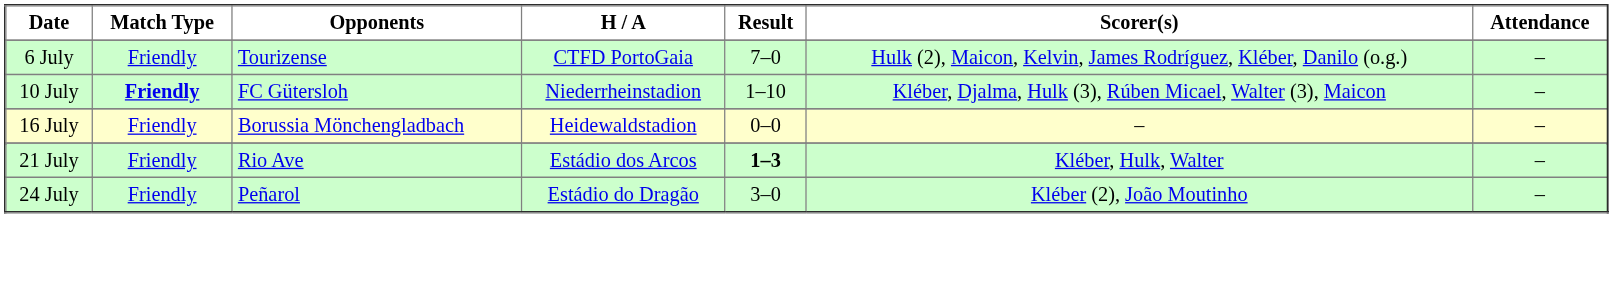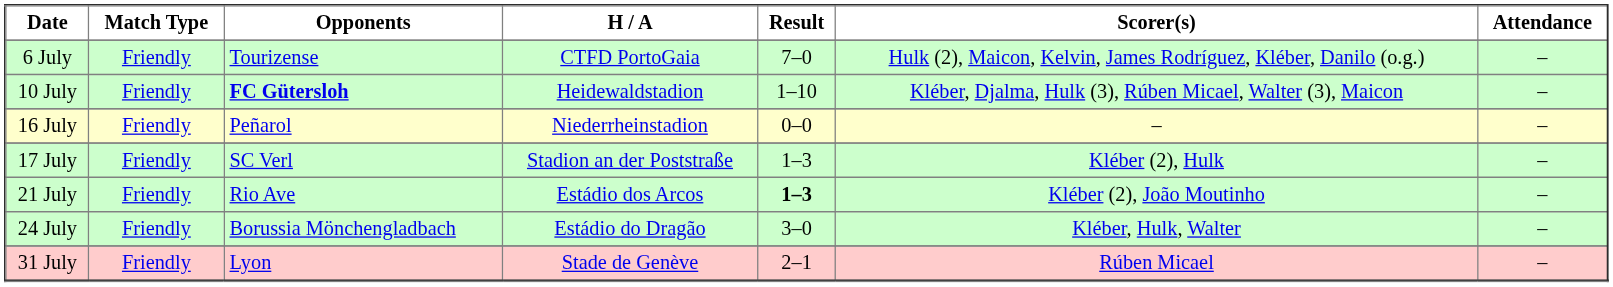(162, 91) bold -> (156, 91) normal
(293, 91) normal -> (289, 91) bold
(623, 91) Niederrheinstadion -> (630, 91) Heidewaldstadion
(351, 125) Borussia Mönchengladbach -> (261, 125) Peñarol
(623, 125) Heidewaldstadion -> (630, 125) Niederrheinstadion
+ row: (47, 160)
(1139, 160) Kléber, Hulk, Walter -> (1157, 194) Kléber (2), João Moutinho
(269, 194) Peñarol -> (343, 228) Borussia Mönchengladbach
(1139, 194) Kléber (2), João Moutinho -> (1157, 228) Kléber, Hulk, Walter
+ row: (47, 262)
